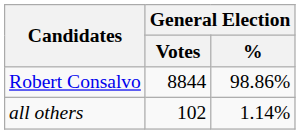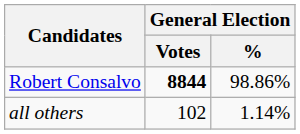(187, 81) normal -> (187, 81) bold
